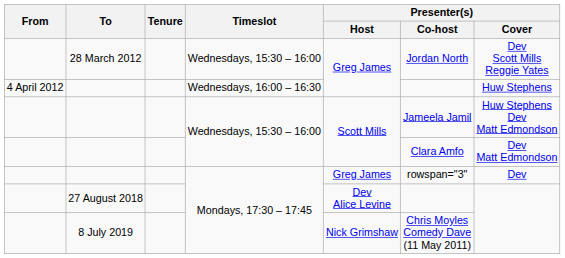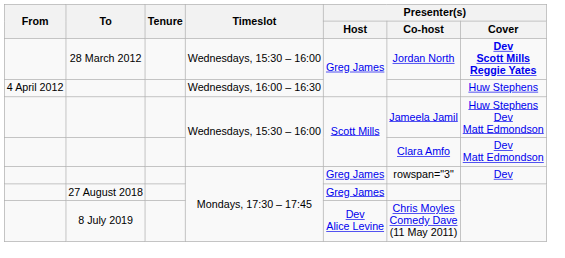(517, 59) normal -> (503, 59) bold
(362, 198) Dev Alice Levine -> (355, 192) Greg James
(362, 233) Nick Grimshaw -> (355, 221) Dev Alice Levine
